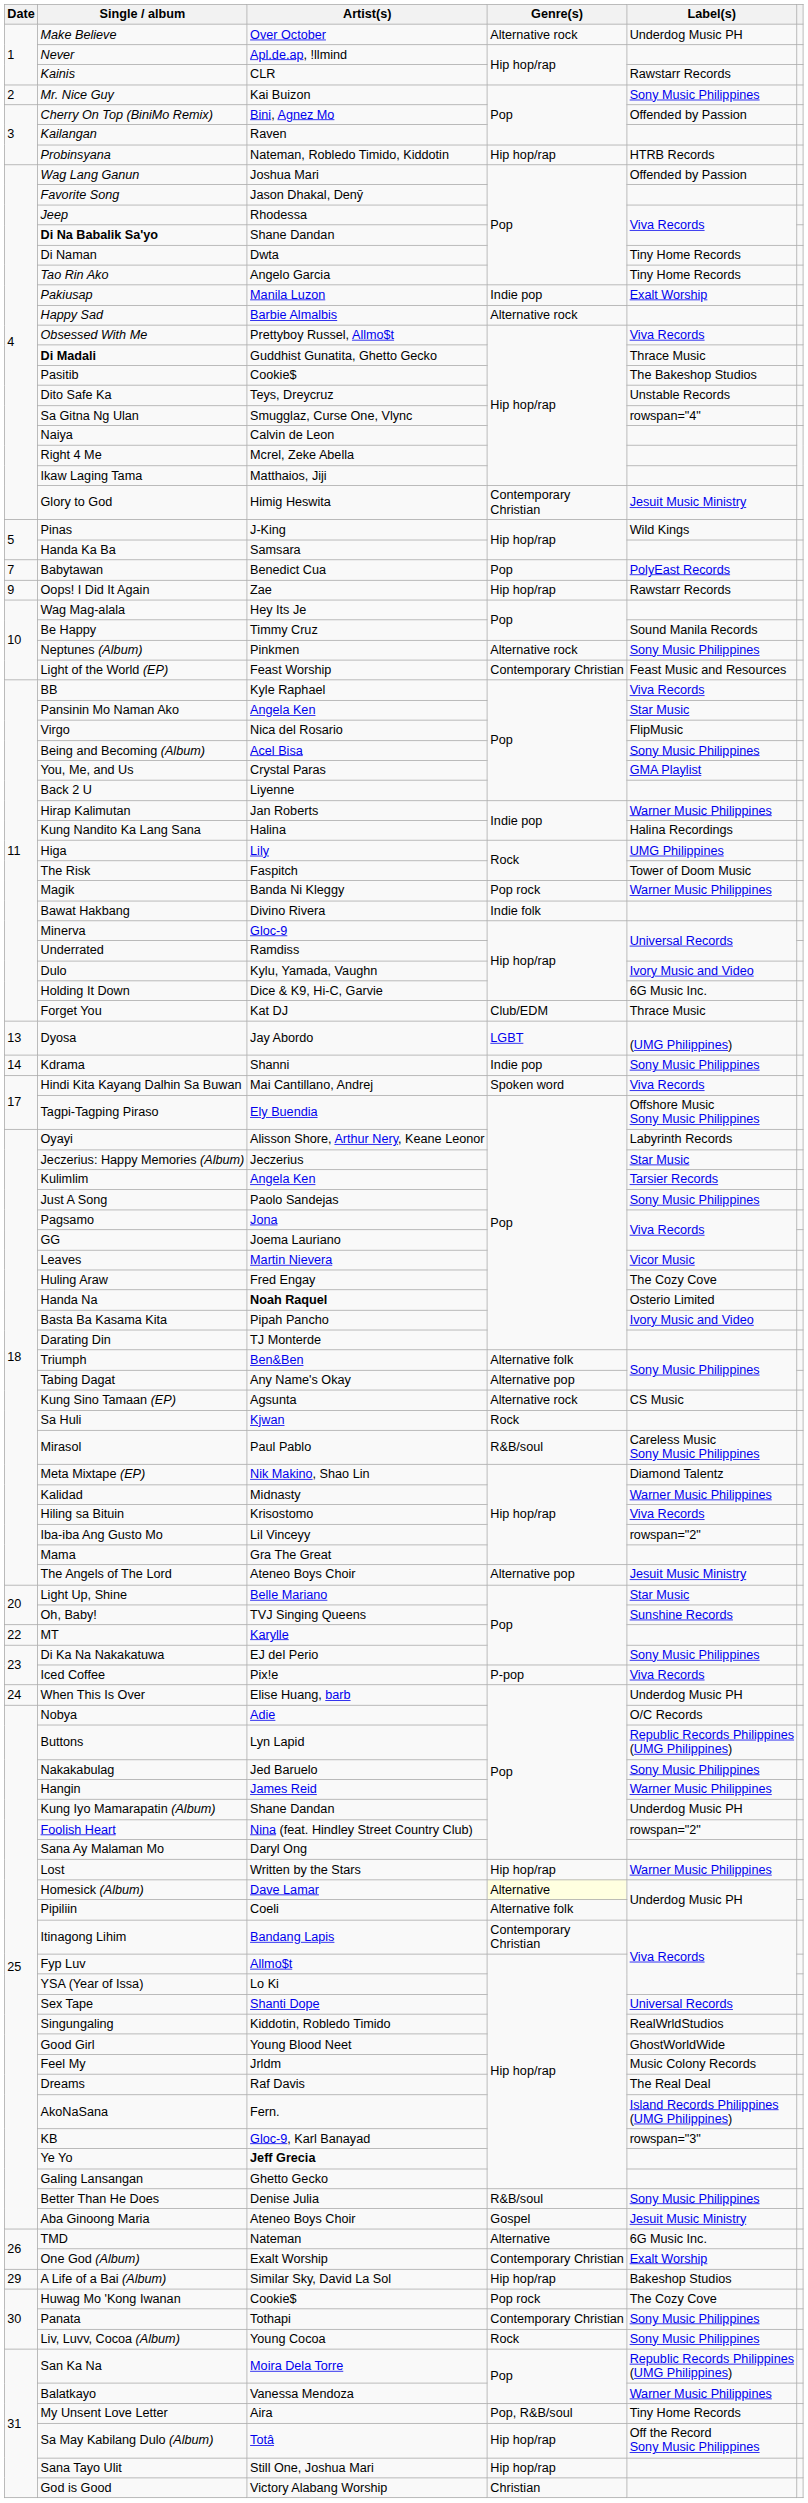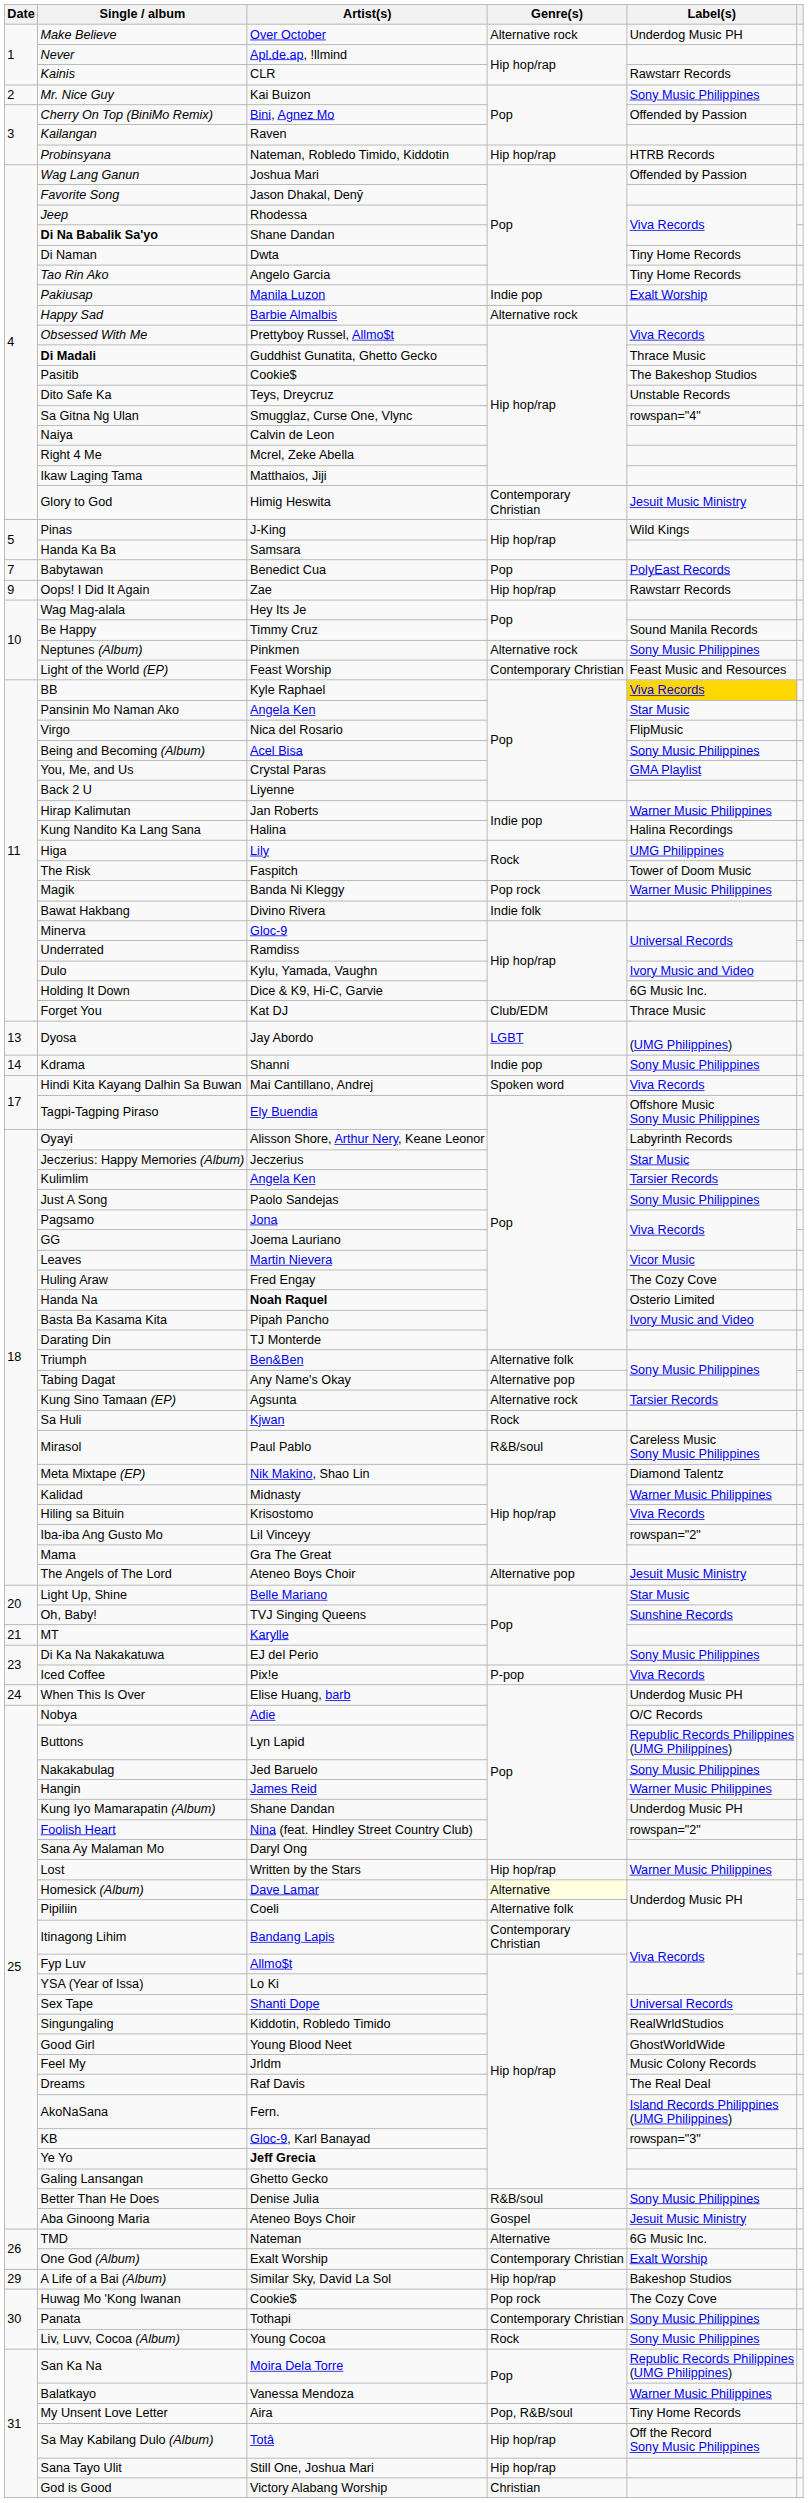(667, 690) no background -> (667, 690) gold background
(657, 1400) CS Music -> (674, 1400) Tarsier Records
(14, 1635) 22 -> (14, 1635) 21
